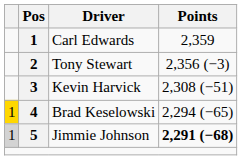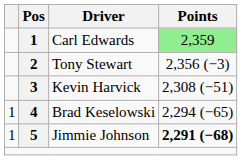(198, 40) no background -> (198, 40) lightgreen background
(12, 111) gold background -> (12, 111) no background
(12, 135) lightgrey background -> (12, 135) no background
